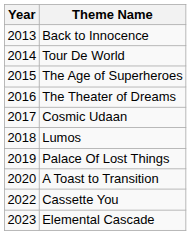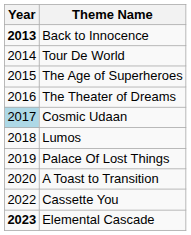(22, 35) normal -> (22, 35) bold
(22, 117) no background -> (22, 117) lightblue background
(22, 220) normal -> (22, 220) bold
